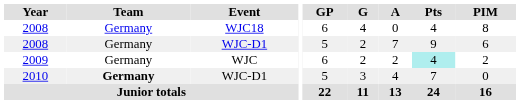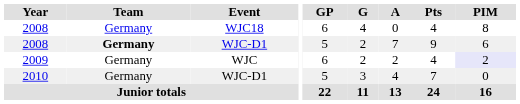(128, 44) normal -> (128, 44) bold
(433, 60) paleturquoise background -> (433, 60) no background
(485, 60) no background -> (485, 60) lavender background
(128, 76) bold -> (128, 76) normal
